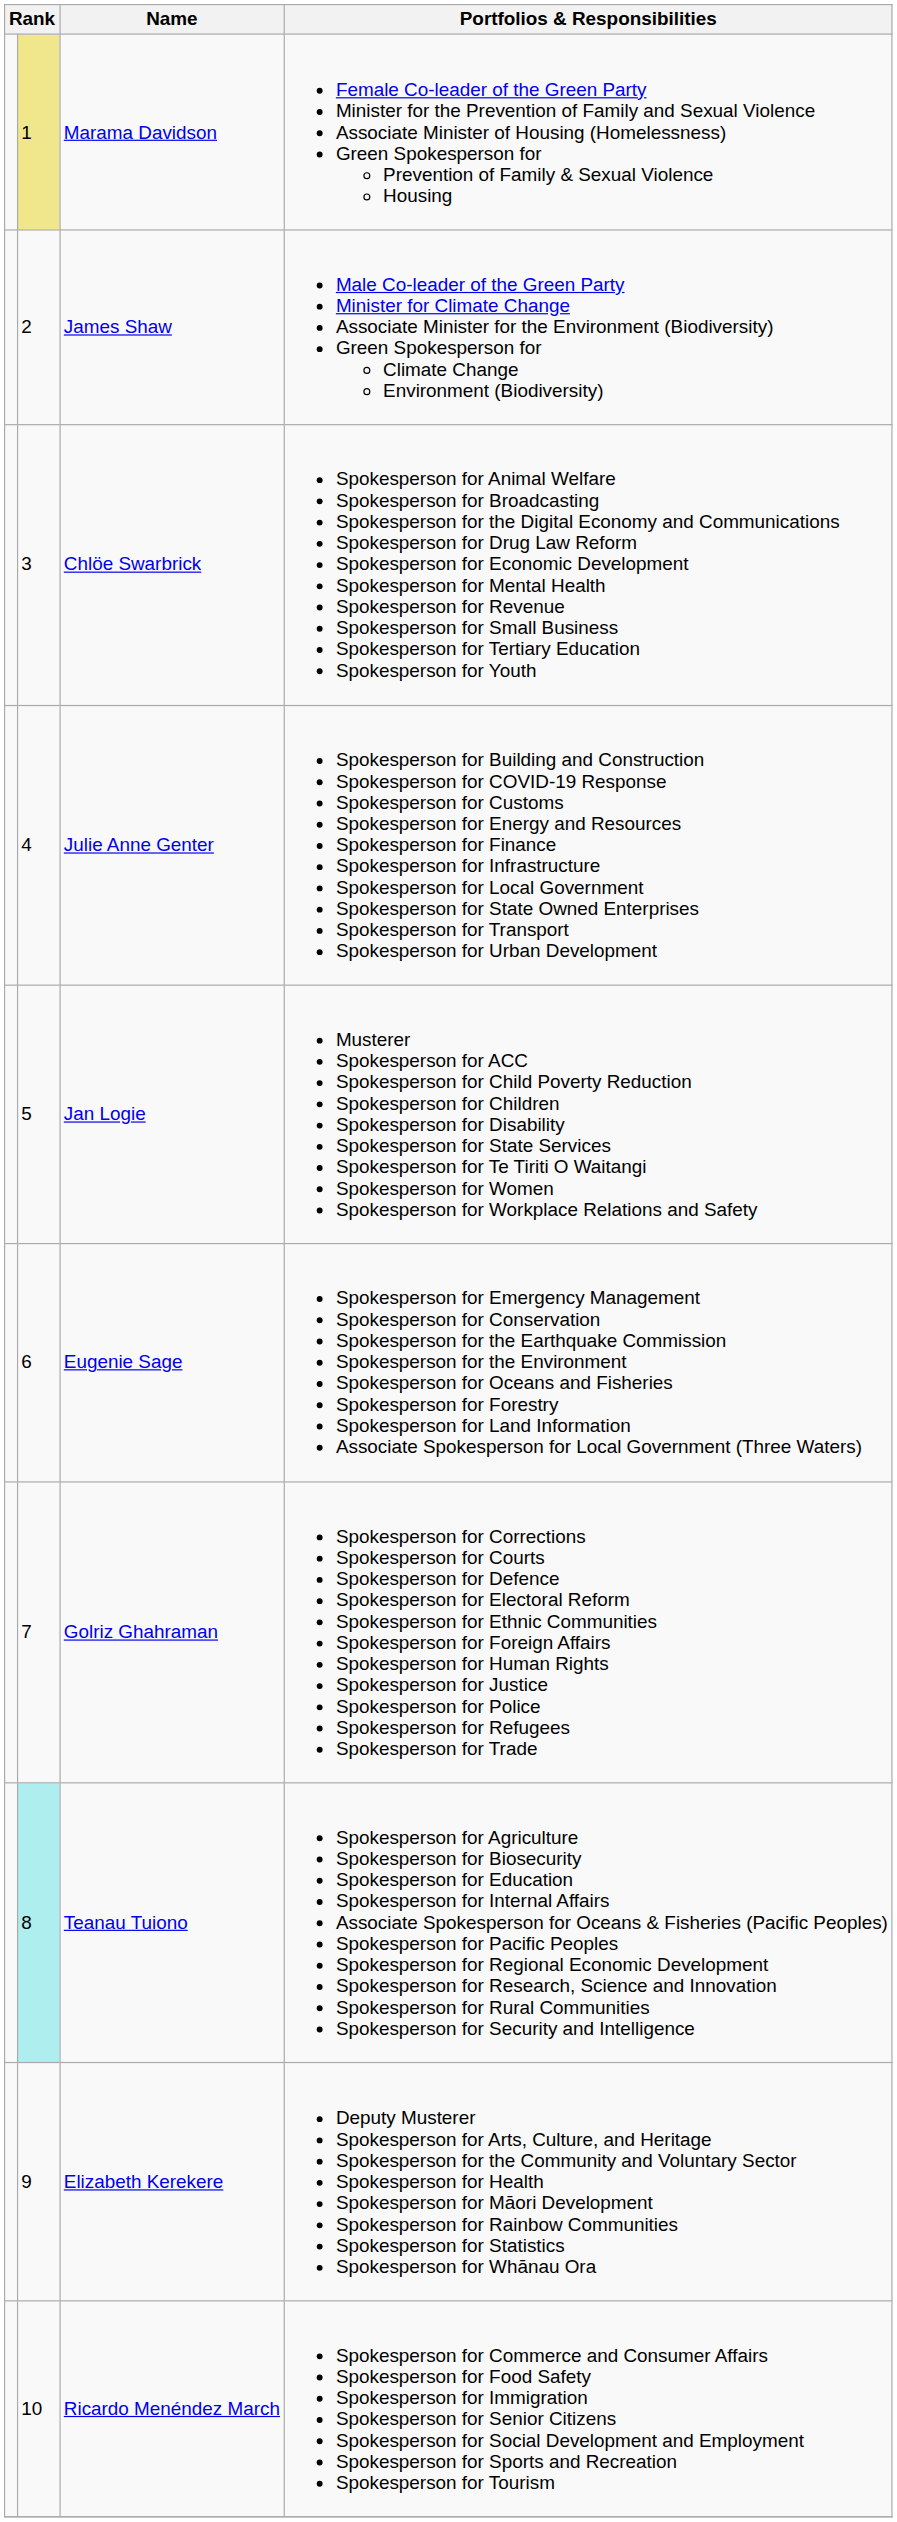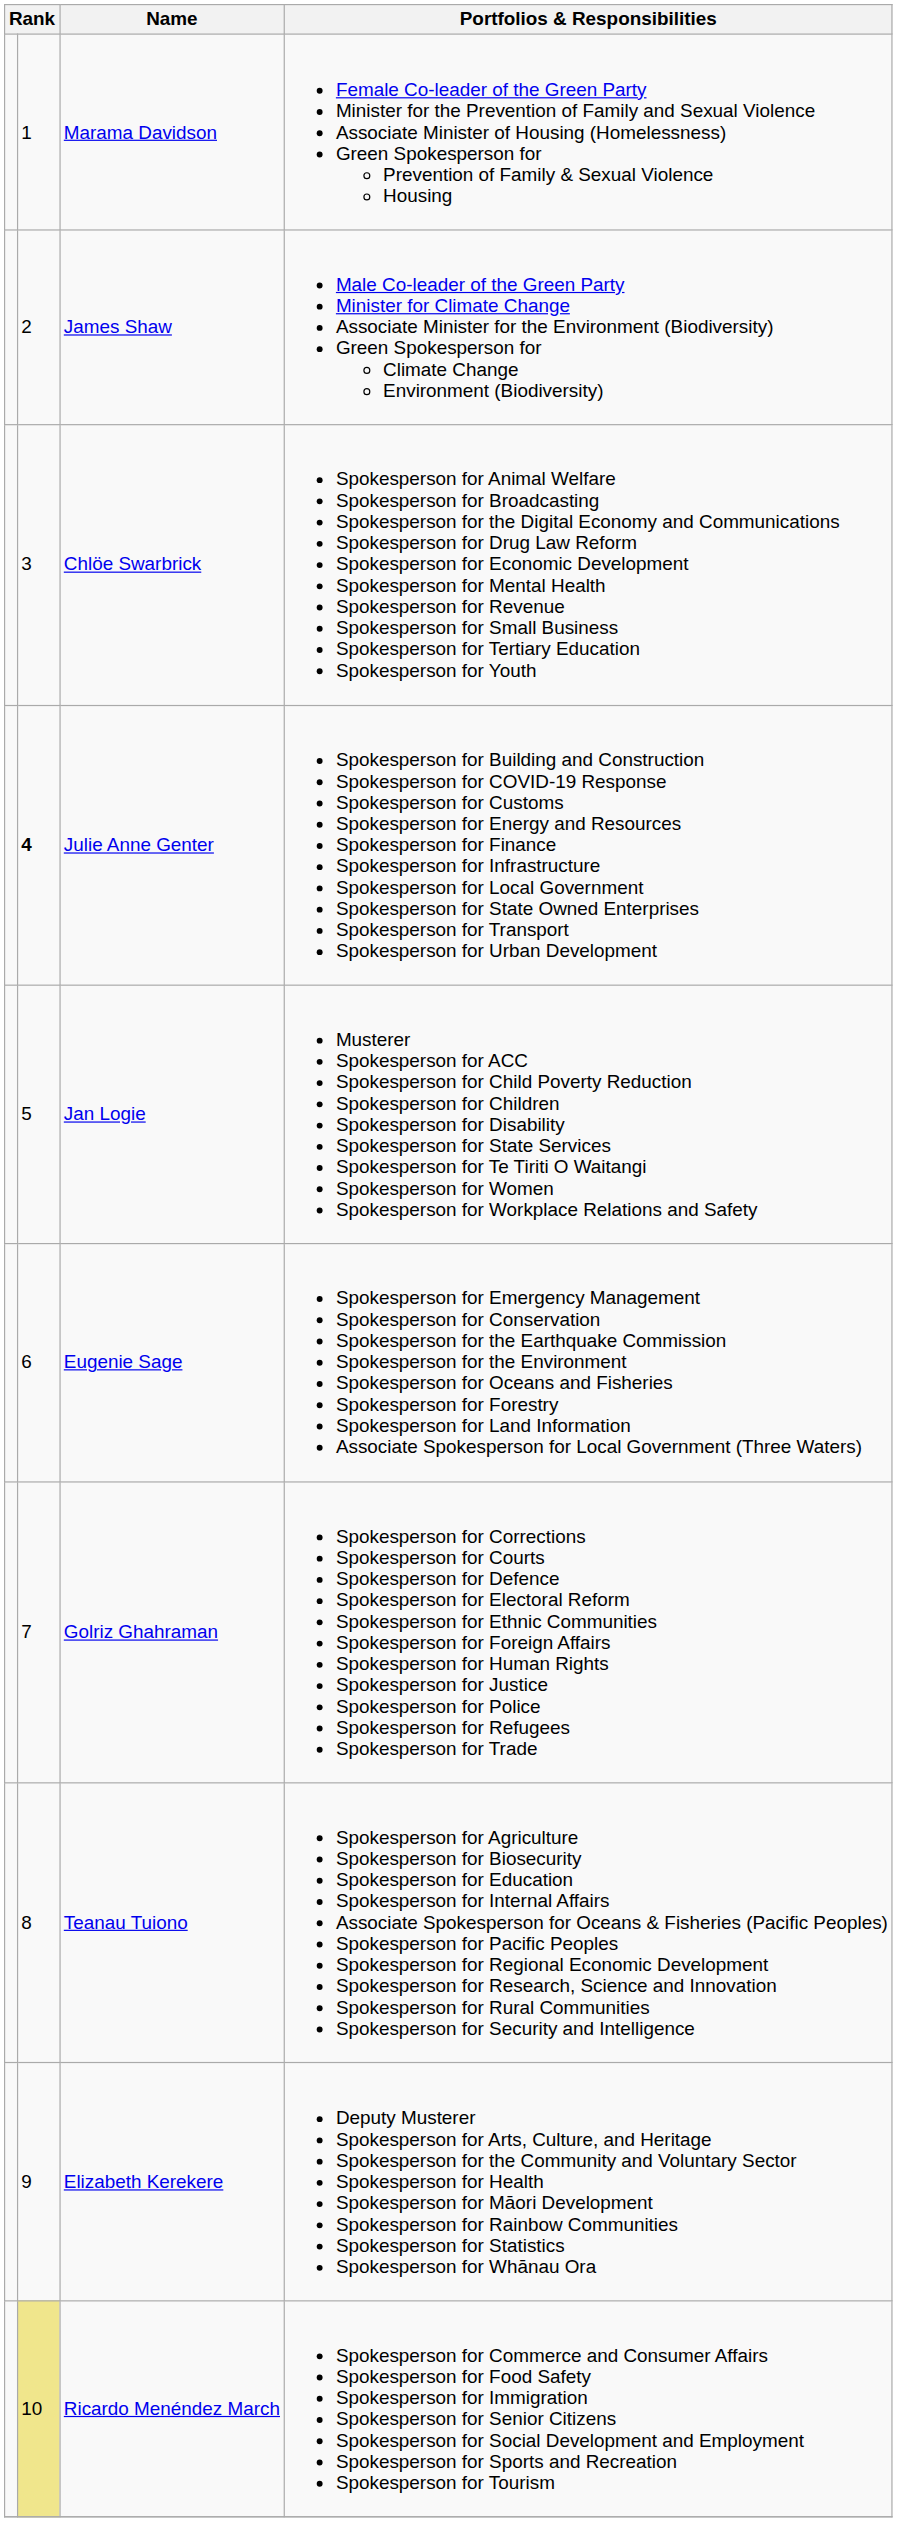(27, 132) khaki background -> (27, 132) no background
(27, 844) normal -> (27, 844) bold
(27, 1922) paleturquoise background -> (27, 1922) no background
(32, 2408) no background -> (32, 2408) khaki background
